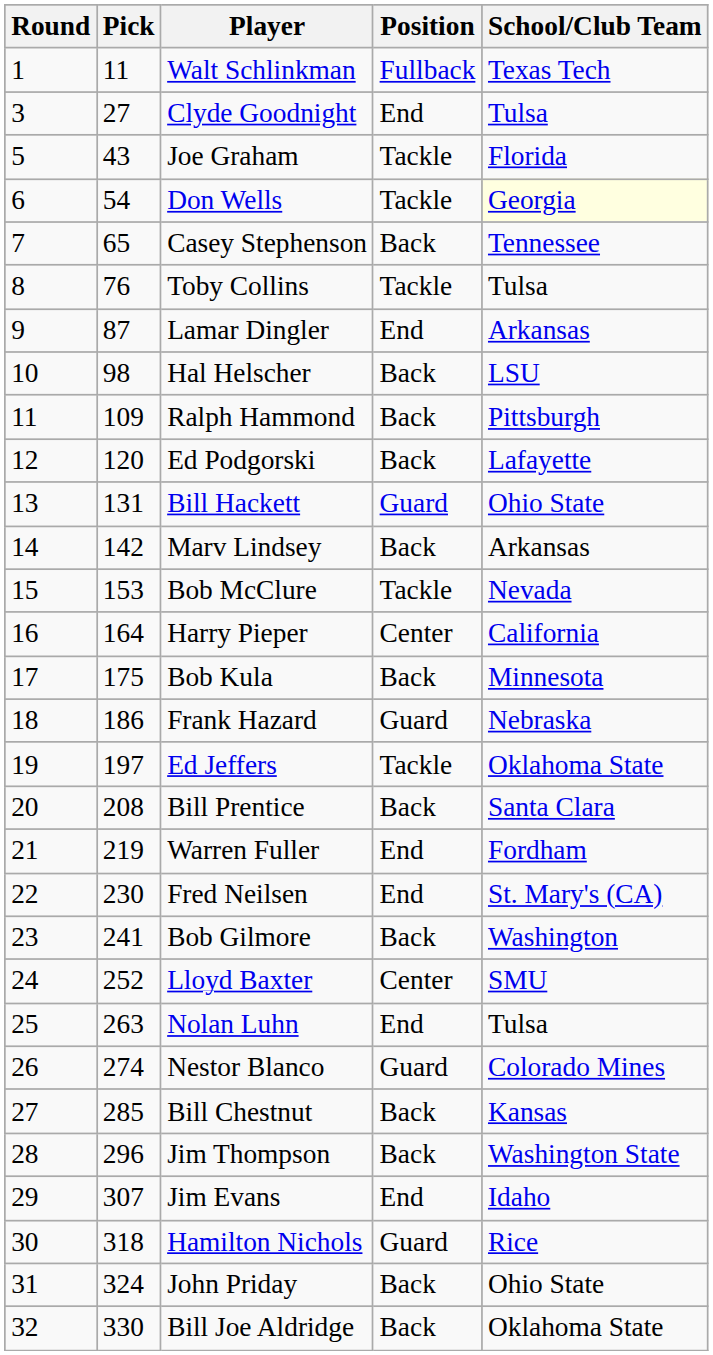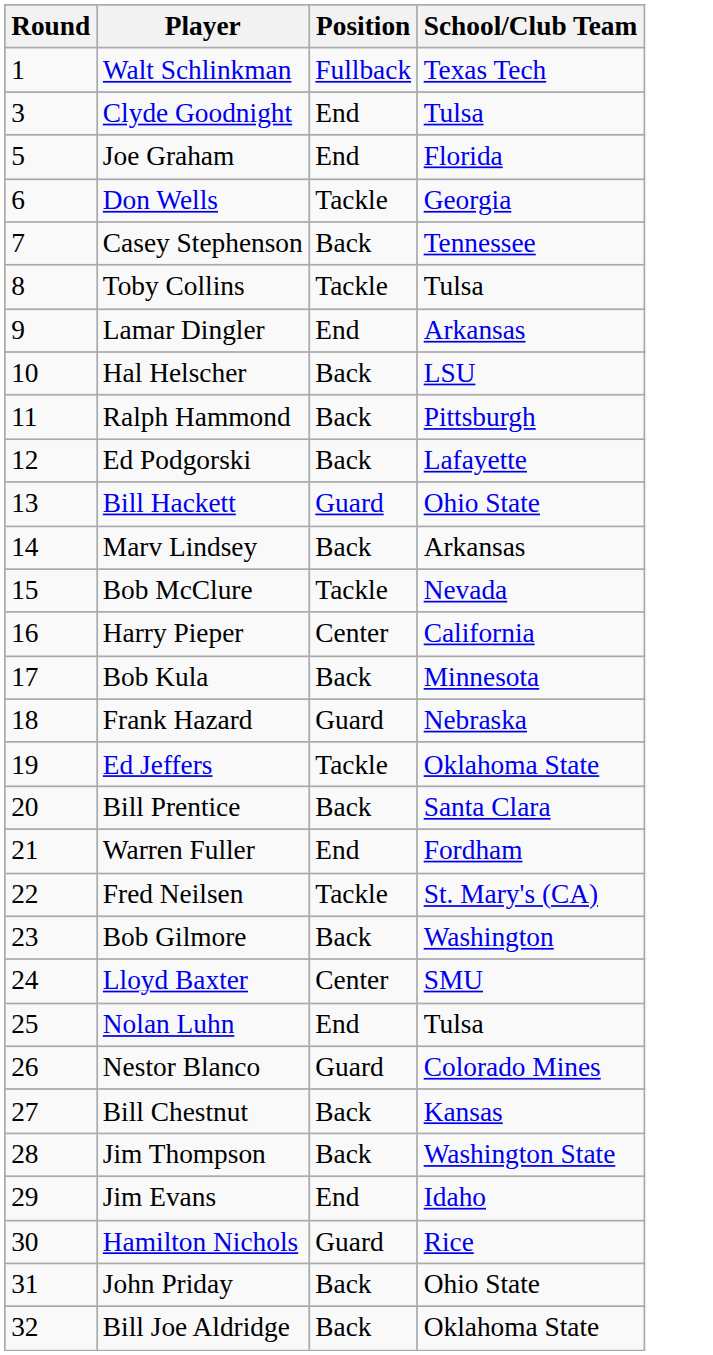- column: (129, 26)
(416, 156) Tackle -> (337, 156) End
(532, 199) lightyellow background -> (468, 199) no background
(402, 894) End -> (352, 894) Tackle
